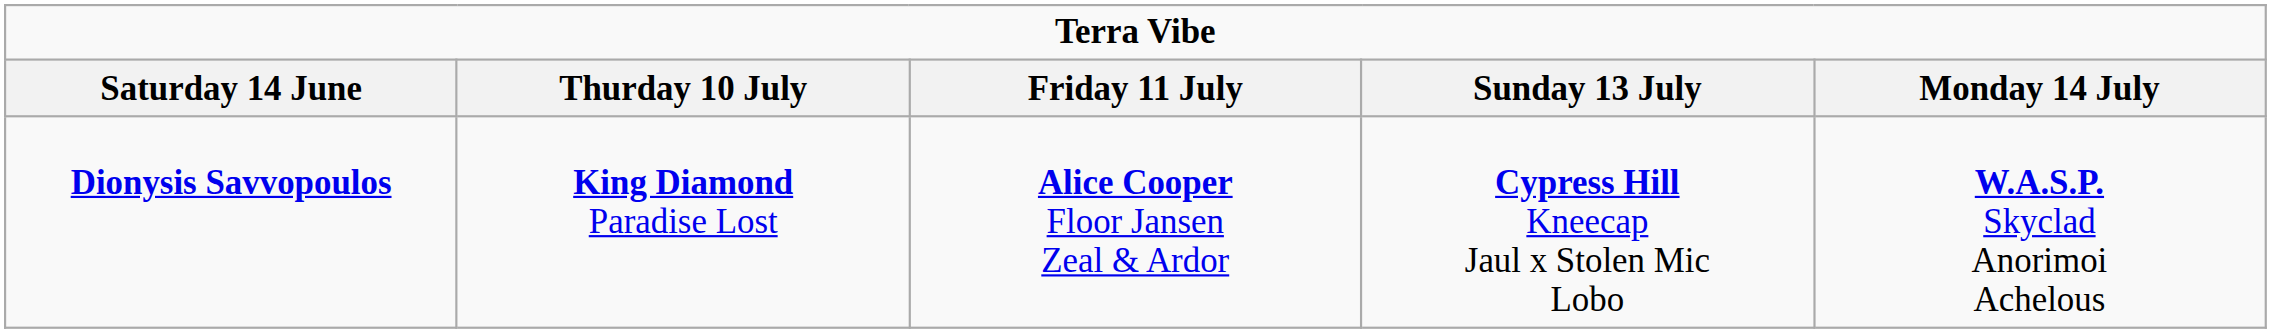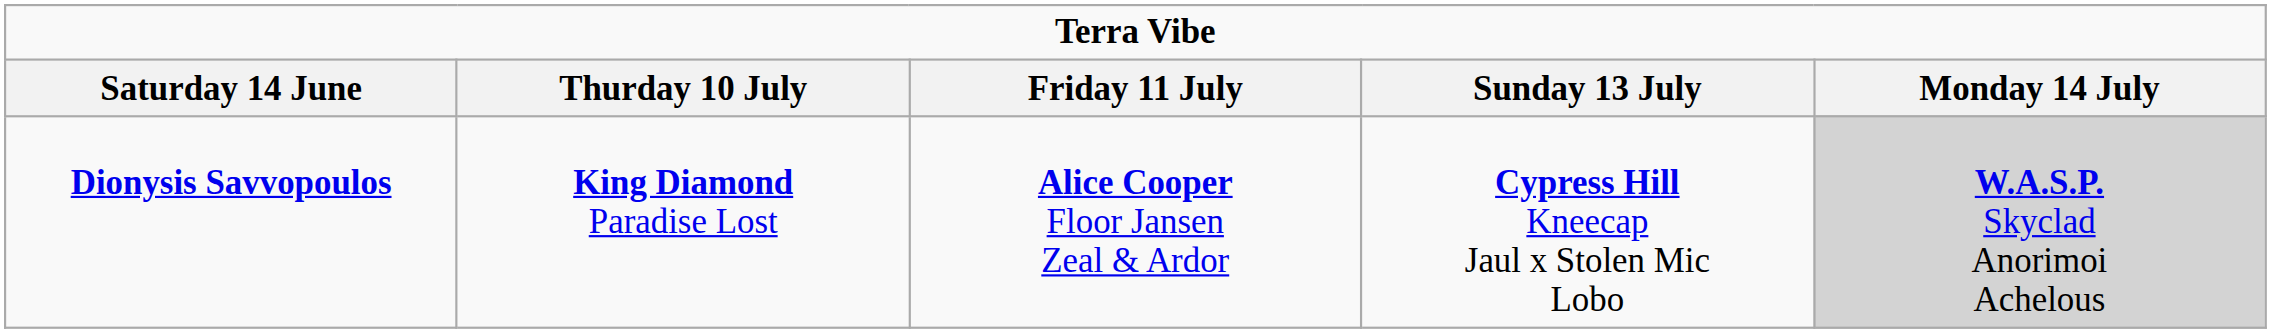(2039, 240) no background -> (2039, 240) lightgrey background
